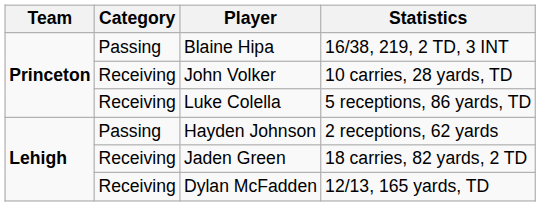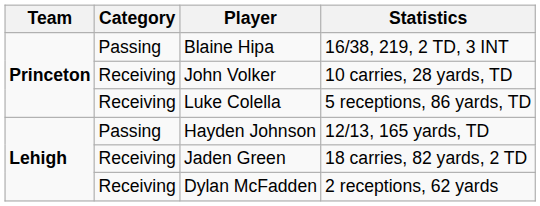(412, 130) 2 receptions, 62 yards -> (407, 130) 12/13, 165 yards, TD
(407, 186) 12/13, 165 yards, TD -> (412, 186) 2 receptions, 62 yards
